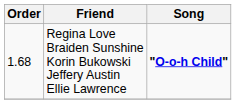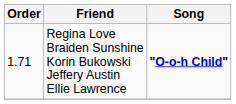(19, 61) 1.68 -> (19, 61) 1.71
